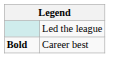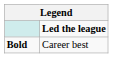(72, 28) normal -> (74, 28) bold
